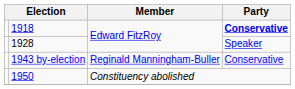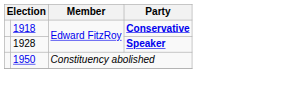(243, 44) normal -> (146, 44) bold
- row: (48, 60)
